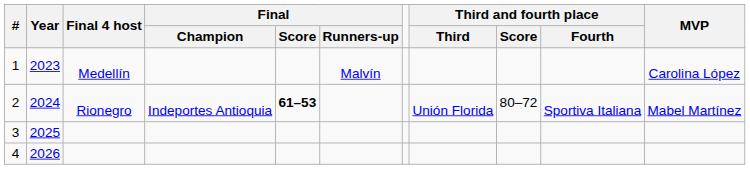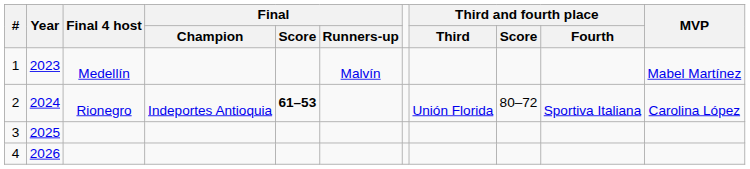(694, 73) Carolina López -> (694, 73) Mabel Martínez
(694, 110) Mabel Martínez -> (694, 110) Carolina López
